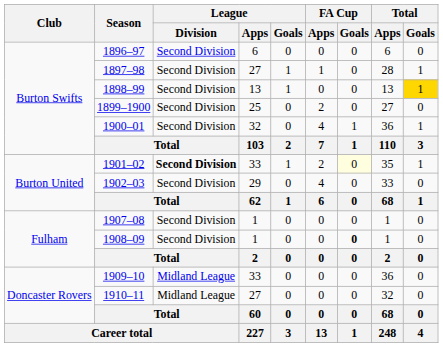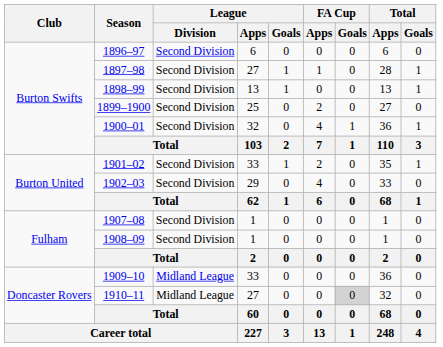(421, 88) gold background -> (419, 88) no background
(196, 164) bold -> (195, 164) normal
(354, 164) lightyellow background -> (352, 164) no background
(354, 239) bold -> (352, 239) normal
(354, 295) no background -> (352, 295) lightgrey background
